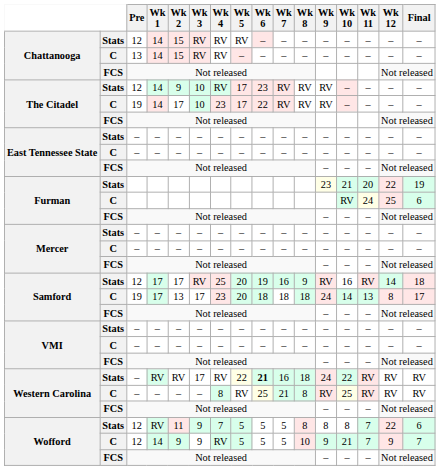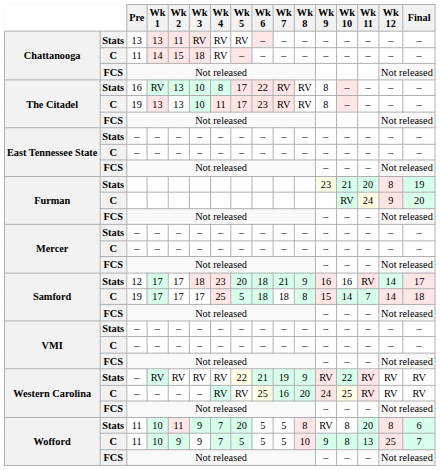(137, 40) 12 -> (137, 40) 13
(157, 40) 14 -> (157, 40) 13
(178, 40) 15 -> (178, 40) 11
(137, 56) 13 -> (137, 56) 11
(200, 56) RV -> (200, 56) 18
(137, 88) 12 -> (137, 88) 16
(157, 88) 14 -> (157, 88) RV
(178, 88) 9 -> (178, 88) 13
(221, 88) RV -> (221, 88) 8
(263, 88) 23 -> (263, 88) 22
(326, 88) RV -> (326, 88) 8
(157, 104) 14 -> (157, 104) 13
(178, 104) 17 -> (178, 104) 13
(221, 104) 23 -> (221, 104) 11
(263, 104) 22 -> (263, 104) 23
(326, 104) RV -> (326, 104) 8
(391, 184) 22 -> (391, 184) 8
(391, 201) 25 -> (391, 201) 9
(419, 201) 6 -> (419, 201) 20
(200, 281) RV -> (200, 281) 18
(221, 281) 25 -> (221, 281) 23
(263, 281) 19 -> (263, 281) 18
(284, 281) 16 -> (284, 281) 21
(326, 281) RV -> (326, 281) 16
(419, 281) 18 -> (419, 281) 17
(178, 297) 13 -> (178, 297) 17
(221, 297) 23 -> (221, 297) 25
(242, 297) 20 -> (242, 297) 5
(305, 297) 18 -> (305, 297) 8
(326, 297) 24 -> (326, 297) 15
(368, 297) 13 -> (368, 297) 7
(391, 297) 8 -> (391, 297) 14
(419, 297) 17 -> (419, 297) 18
(200, 377) 17 -> (200, 377) RV
(263, 377) bold -> (263, 377) normal
(284, 377) 16 -> (284, 377) 19
(305, 377) 18 -> (305, 377) 9
(326, 377) 24 -> (326, 377) RV
(221, 393) 8 -> (221, 393) RV
(284, 393) 21 -> (284, 393) 16
(305, 393) 8 -> (305, 393) 20
(326, 393) RV -> (326, 393) 24
(137, 426) 12 -> (137, 426) 11
(157, 426) RV -> (157, 426) 10
(242, 426) 5 -> (242, 426) 20
(326, 426) 8 -> (326, 426) RV
(368, 426) 7 -> (368, 426) 20
(391, 426) 22 -> (391, 426) 8
(137, 442) 12 -> (137, 442) 11
(157, 442) 14 -> (157, 442) 10
(221, 442) RV -> (221, 442) 7
(347, 442) 21 -> (347, 442) 8
(368, 442) 7 -> (368, 442) 13
(391, 442) 9 -> (391, 442) 25
